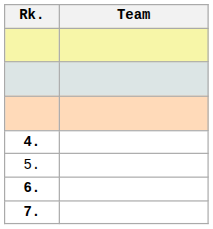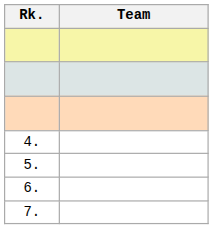(32, 142) bold -> (32, 142) normal
(32, 188) bold -> (32, 188) normal
(32, 212) bold -> (32, 212) normal
